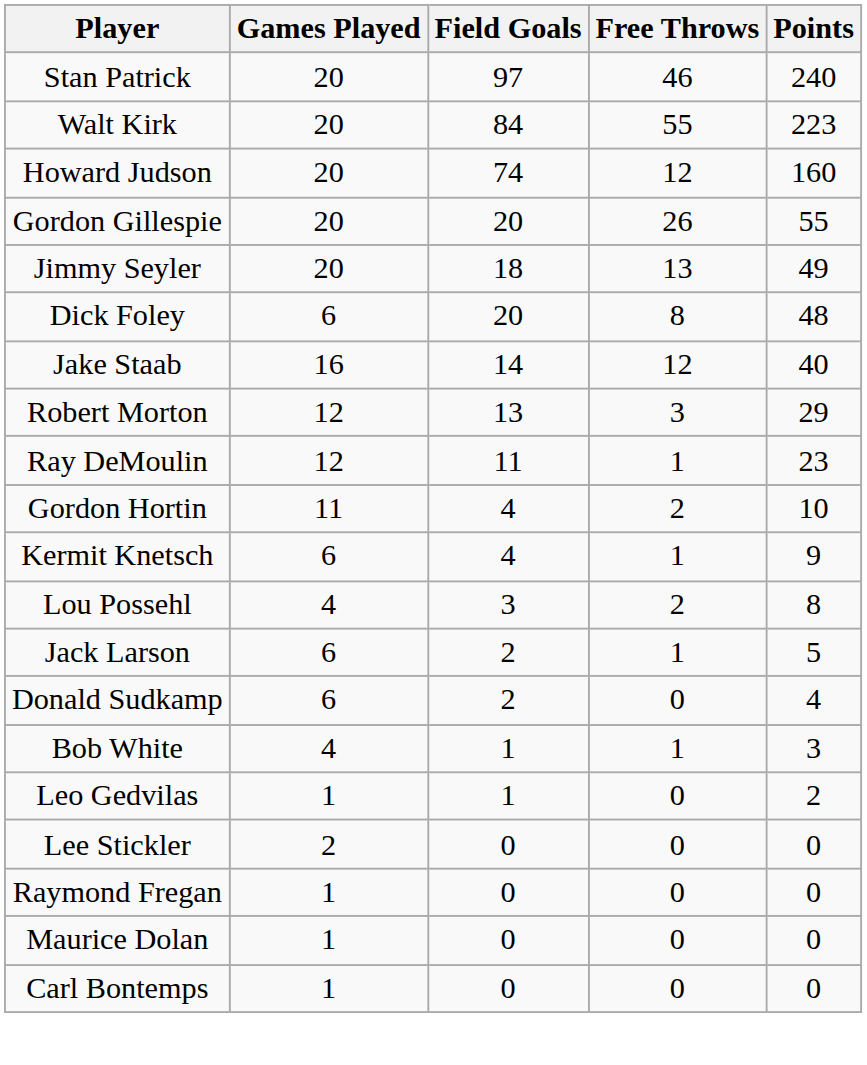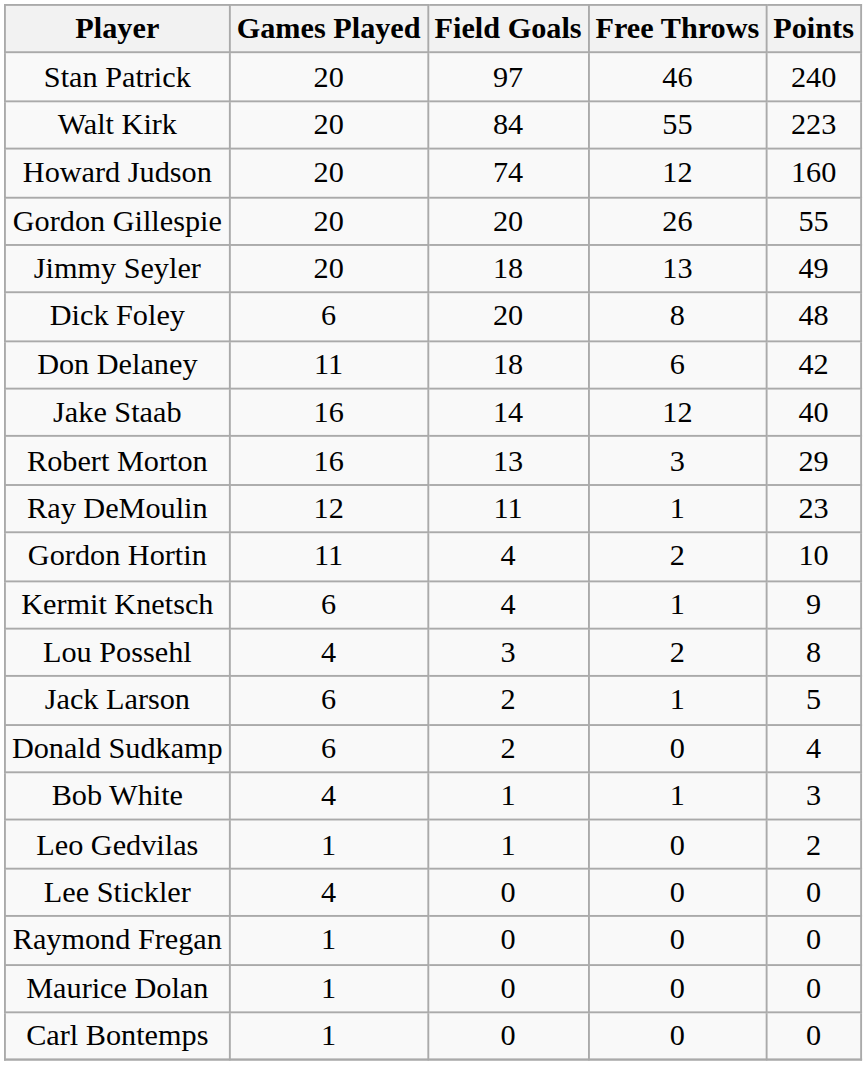+ row: (117, 364)
(329, 412) 12 -> (329, 460) 16
(329, 843) 2 -> (329, 891) 4
